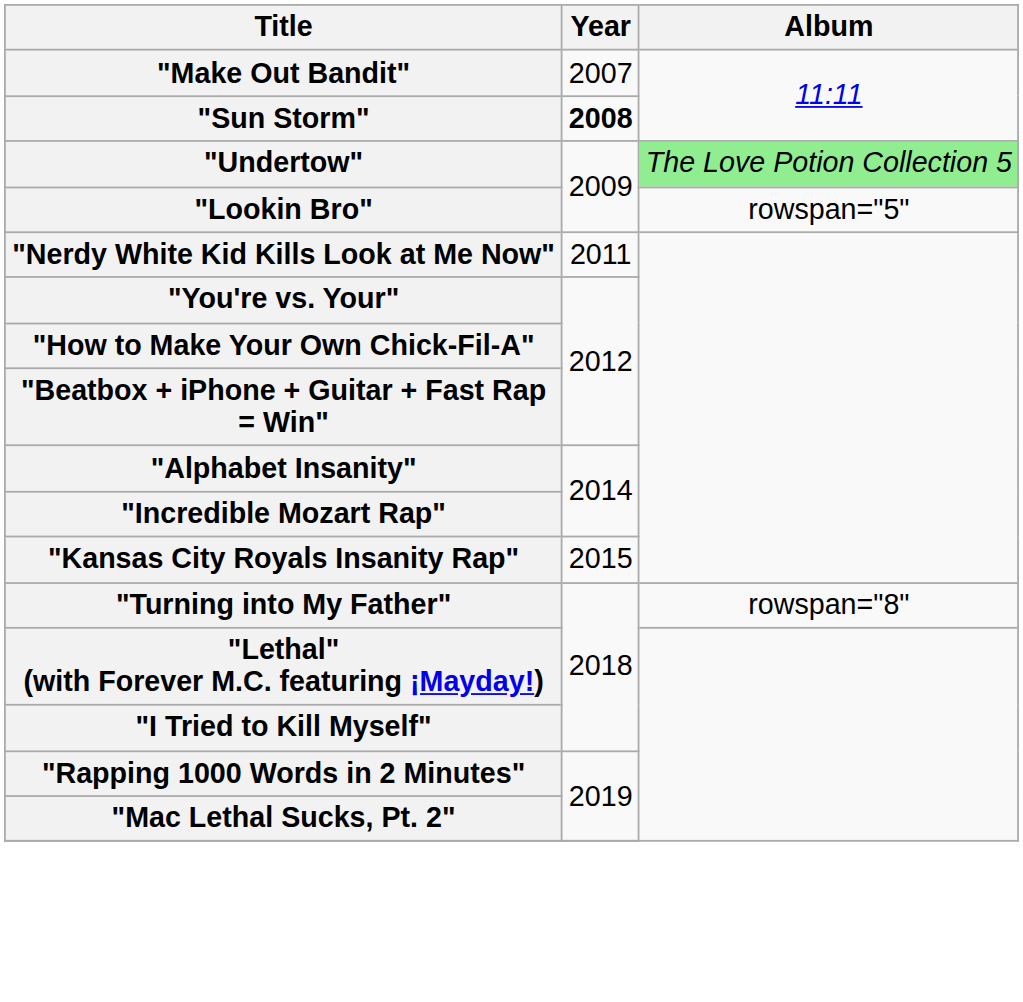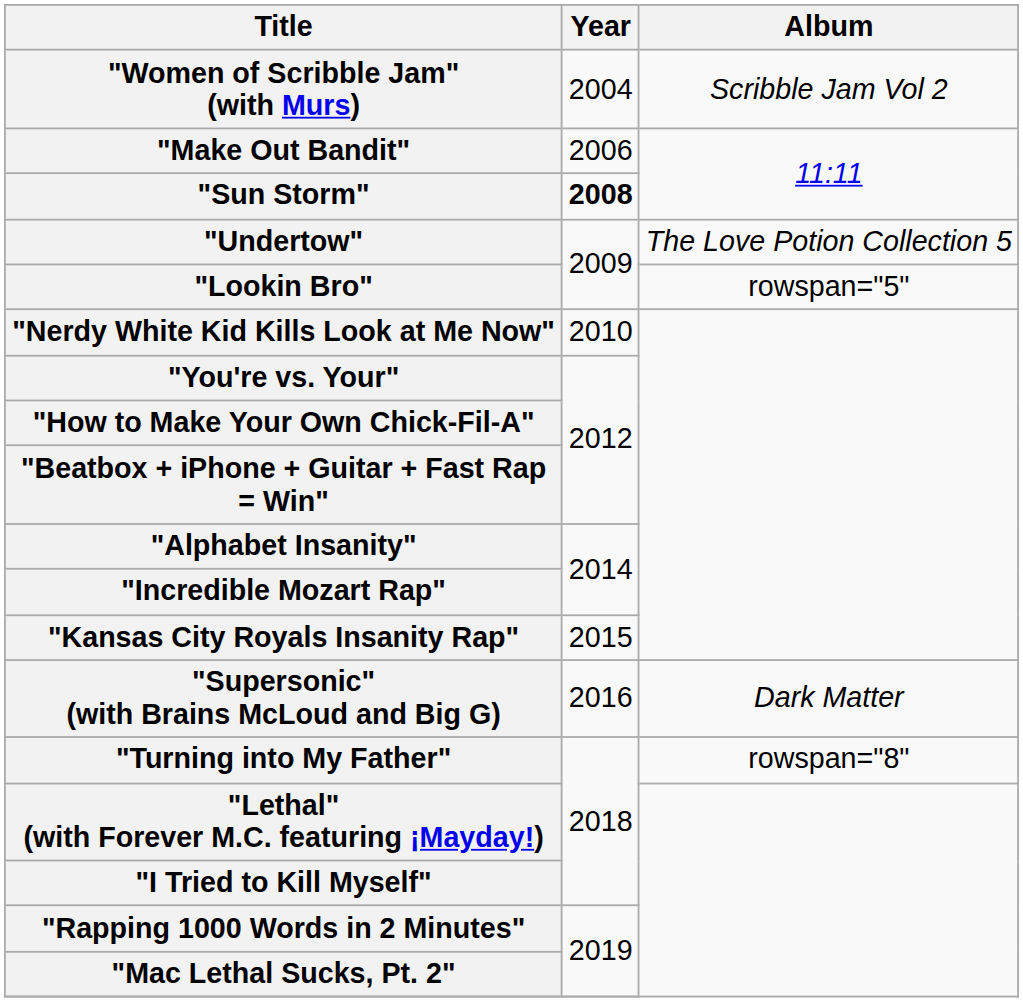+ row: (284, 88)
(601, 72) 2007 -> (601, 150) 2006
(829, 163) lightgreen background -> (829, 241) no background
(601, 254) 2011 -> (601, 331) 2010
+ row: (284, 698)
